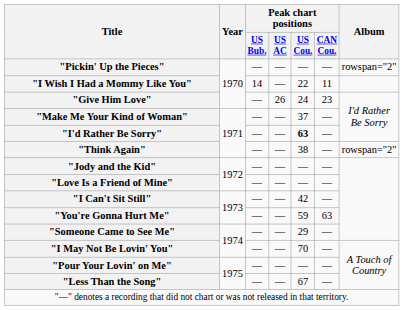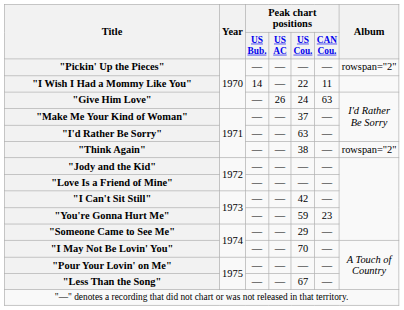(327, 100) 23 -> (327, 100) 63
(303, 133) bold -> (303, 133) normal
(327, 215) 63 -> (327, 215) 23
